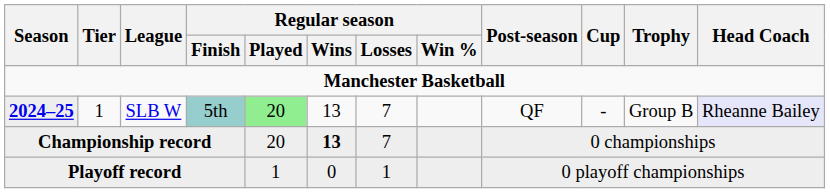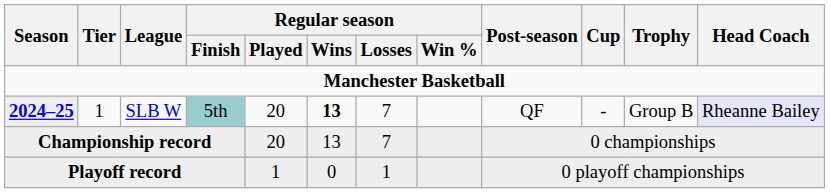(276, 111) lightgreen background -> (276, 111) no background
(332, 111) normal -> (332, 111) bold
(332, 142) bold -> (332, 142) normal
